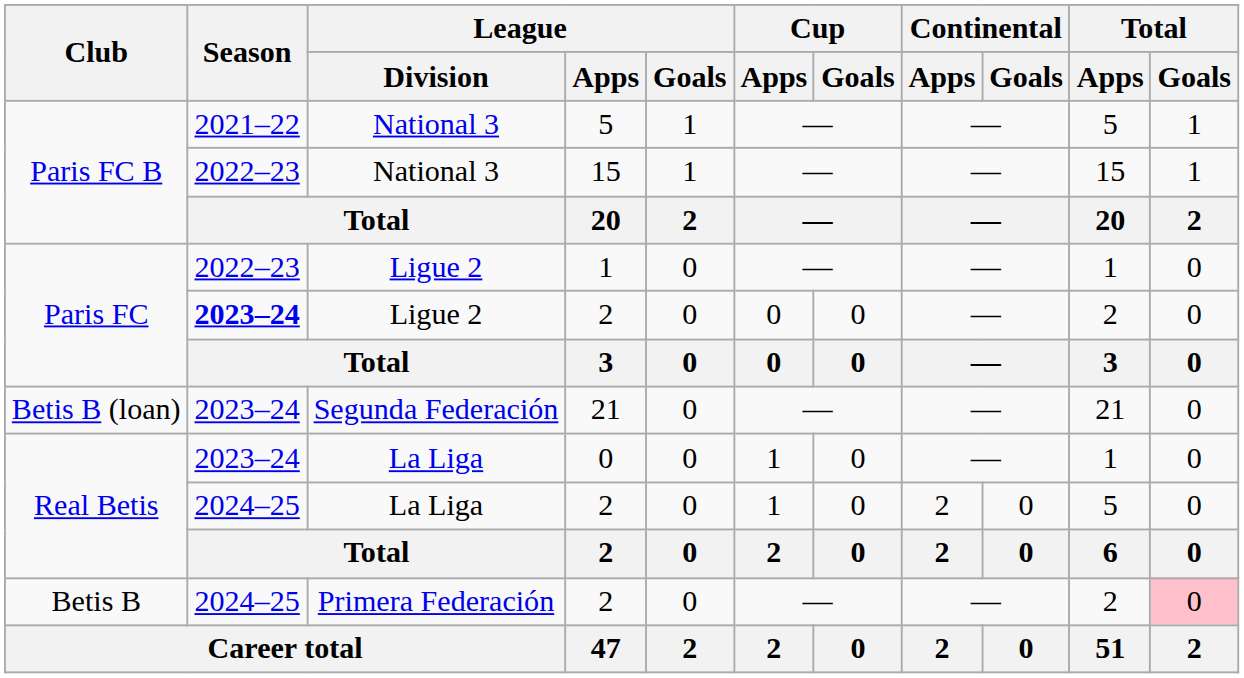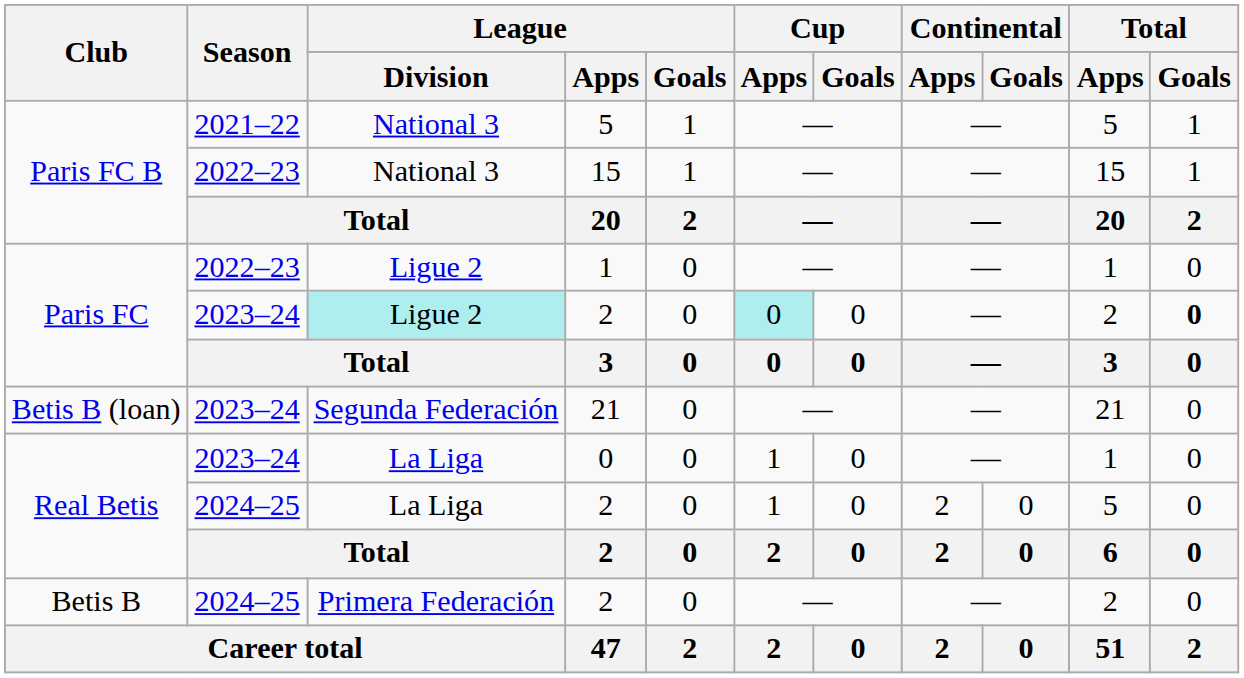(247, 314) bold -> (247, 314) normal
(436, 314) no background -> (436, 314) paleturquoise background
(774, 314) no background -> (774, 314) paleturquoise background
(1194, 314) normal -> (1194, 314) bold
(1194, 600) pink background -> (1194, 600) no background
